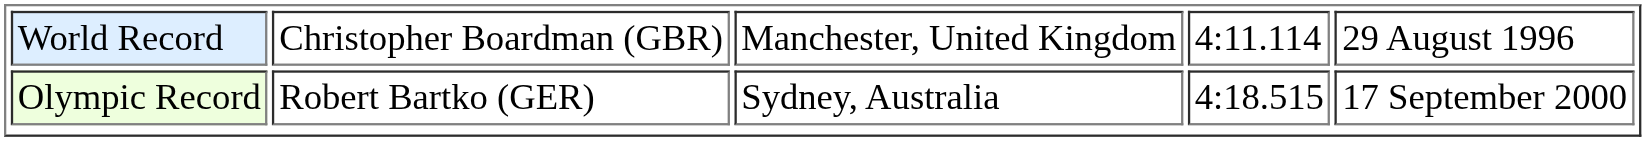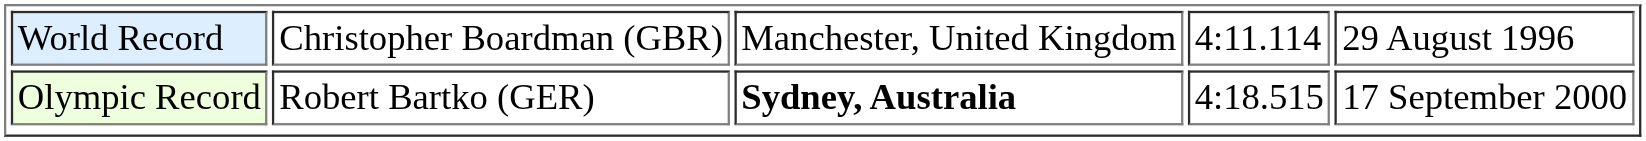(870, 97) normal -> (879, 97) bold
